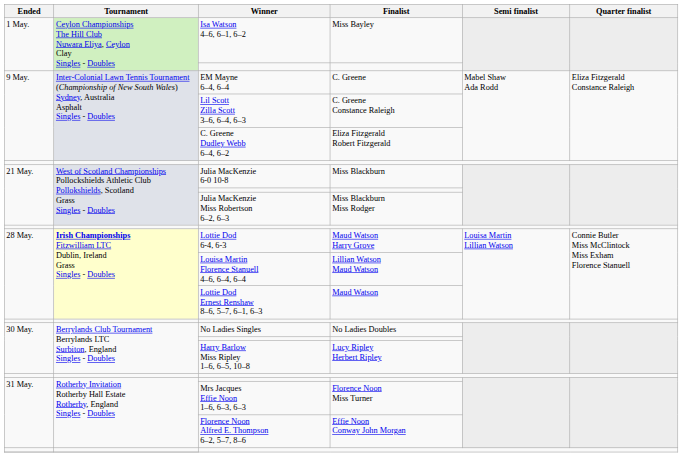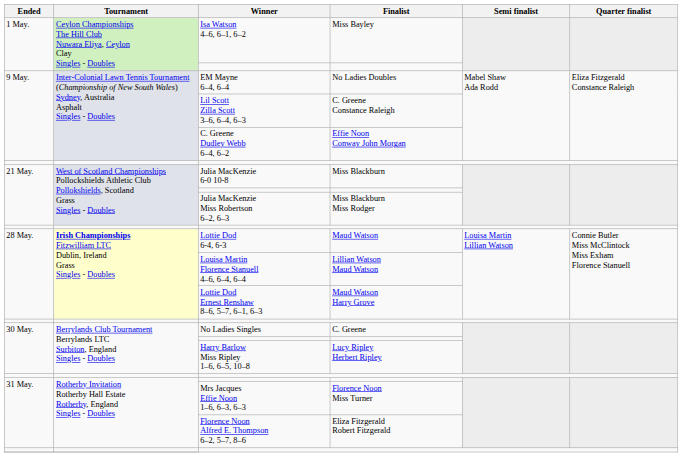(349, 77) C. Greene -> (364, 77) No Ladies Doubles
(361, 138) Eliza Fitzgerald Robert Fitzgerald -> (369, 138) Effie Noon Conway John Morgan
(355, 240) Maud Watson Harry Grove -> (355, 235) Maud Watson
(355, 292) Maud Watson -> (355, 297) Maud Watson Harry Grove
(364, 329) No Ladies Doubles -> (349, 329) C. Greene
(369, 426) Effie Noon Conway John Morgan -> (361, 426) Eliza Fitzgerald Robert Fitzgerald
